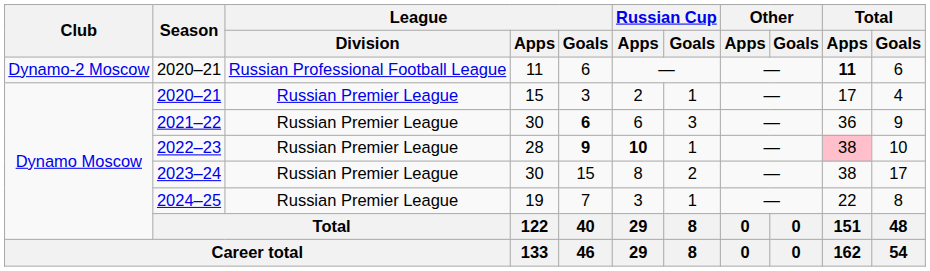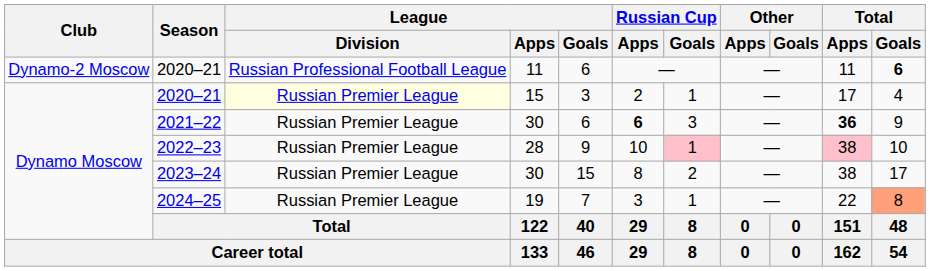(847, 69) bold -> (847, 69) normal
(898, 69) normal -> (898, 69) bold
(368, 95) no background -> (368, 95) lightyellow background
(586, 122) bold -> (586, 122) normal
(638, 122) normal -> (638, 122) bold
(847, 122) normal -> (847, 122) bold
(586, 148) bold -> (586, 148) normal
(638, 148) bold -> (638, 148) normal
(692, 148) no background -> (692, 148) pink background
(898, 200) no background -> (898, 200) lightsalmon background
